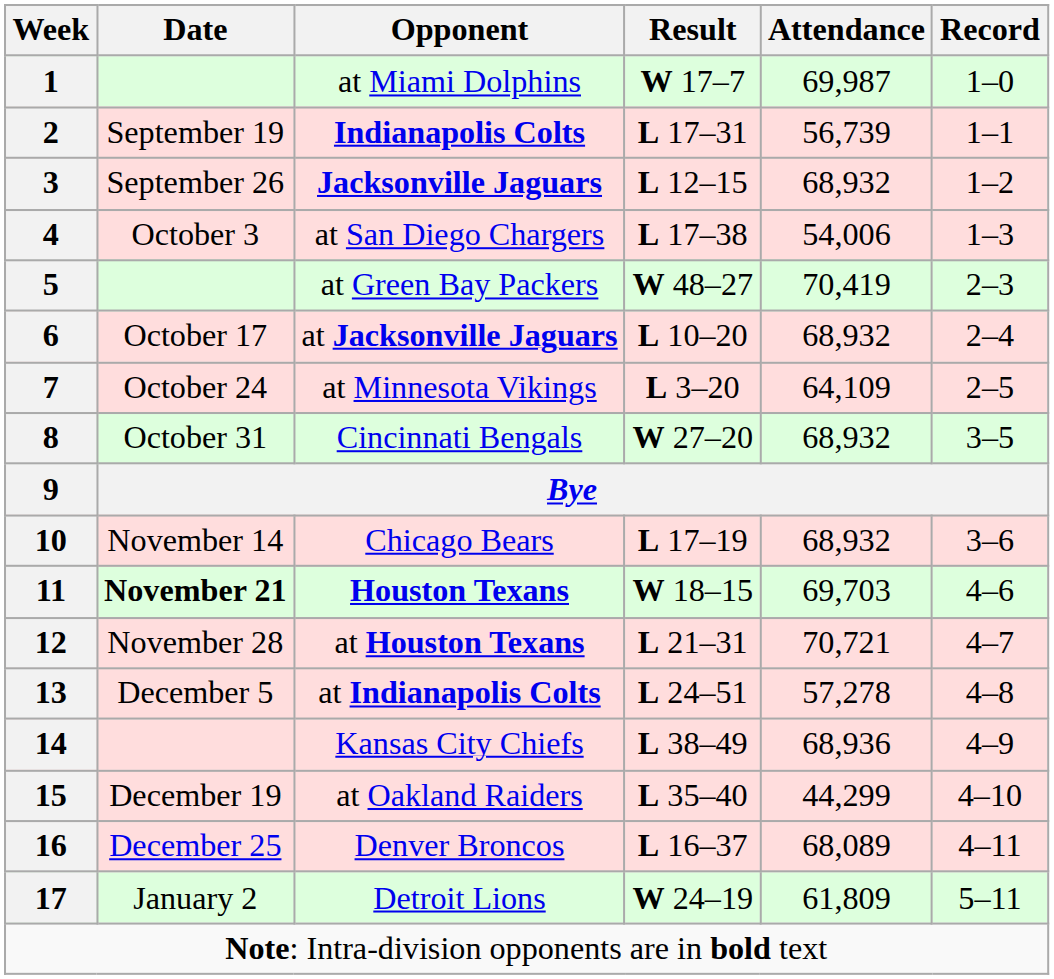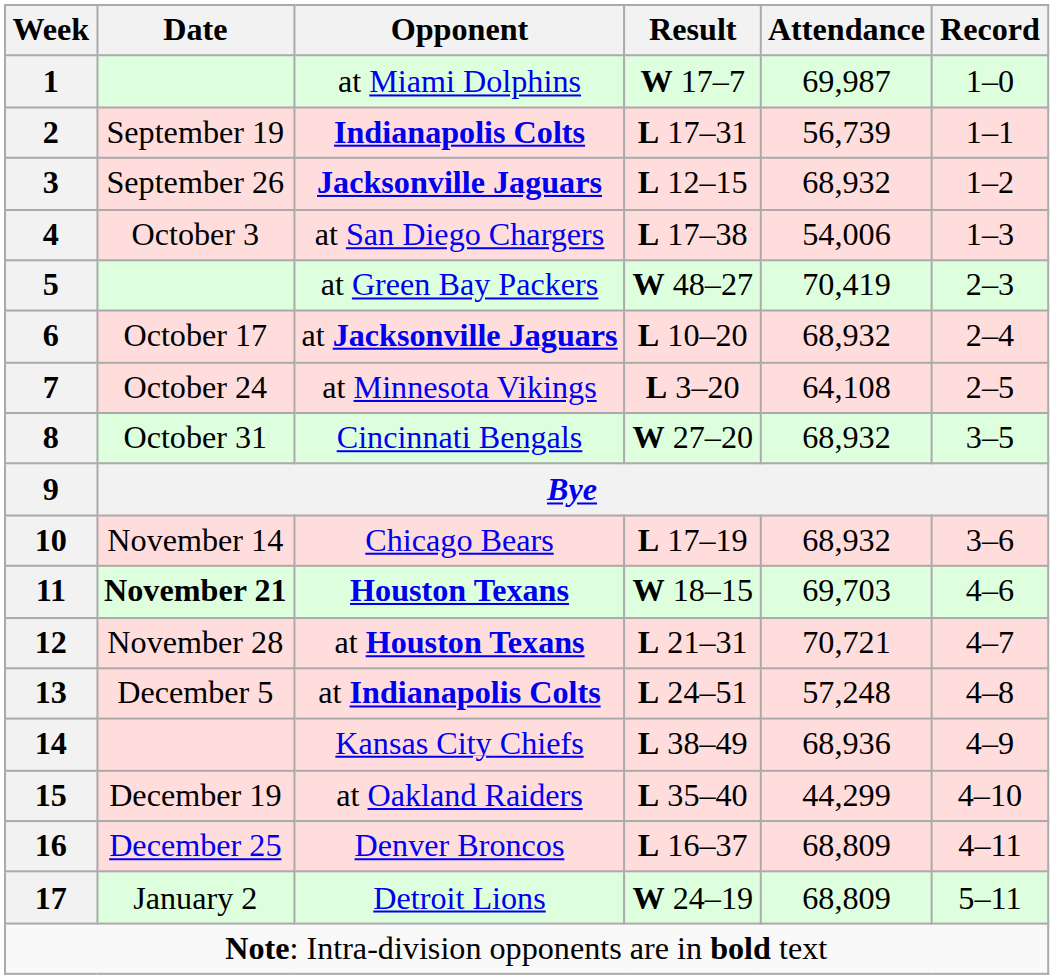(847, 387) 64,109 -> (847, 387) 64,108
(847, 693) 57,278 -> (847, 693) 57,248
(847, 846) 68,089 -> (847, 846) 68,809
(847, 897) 61,809 -> (847, 897) 68,809
